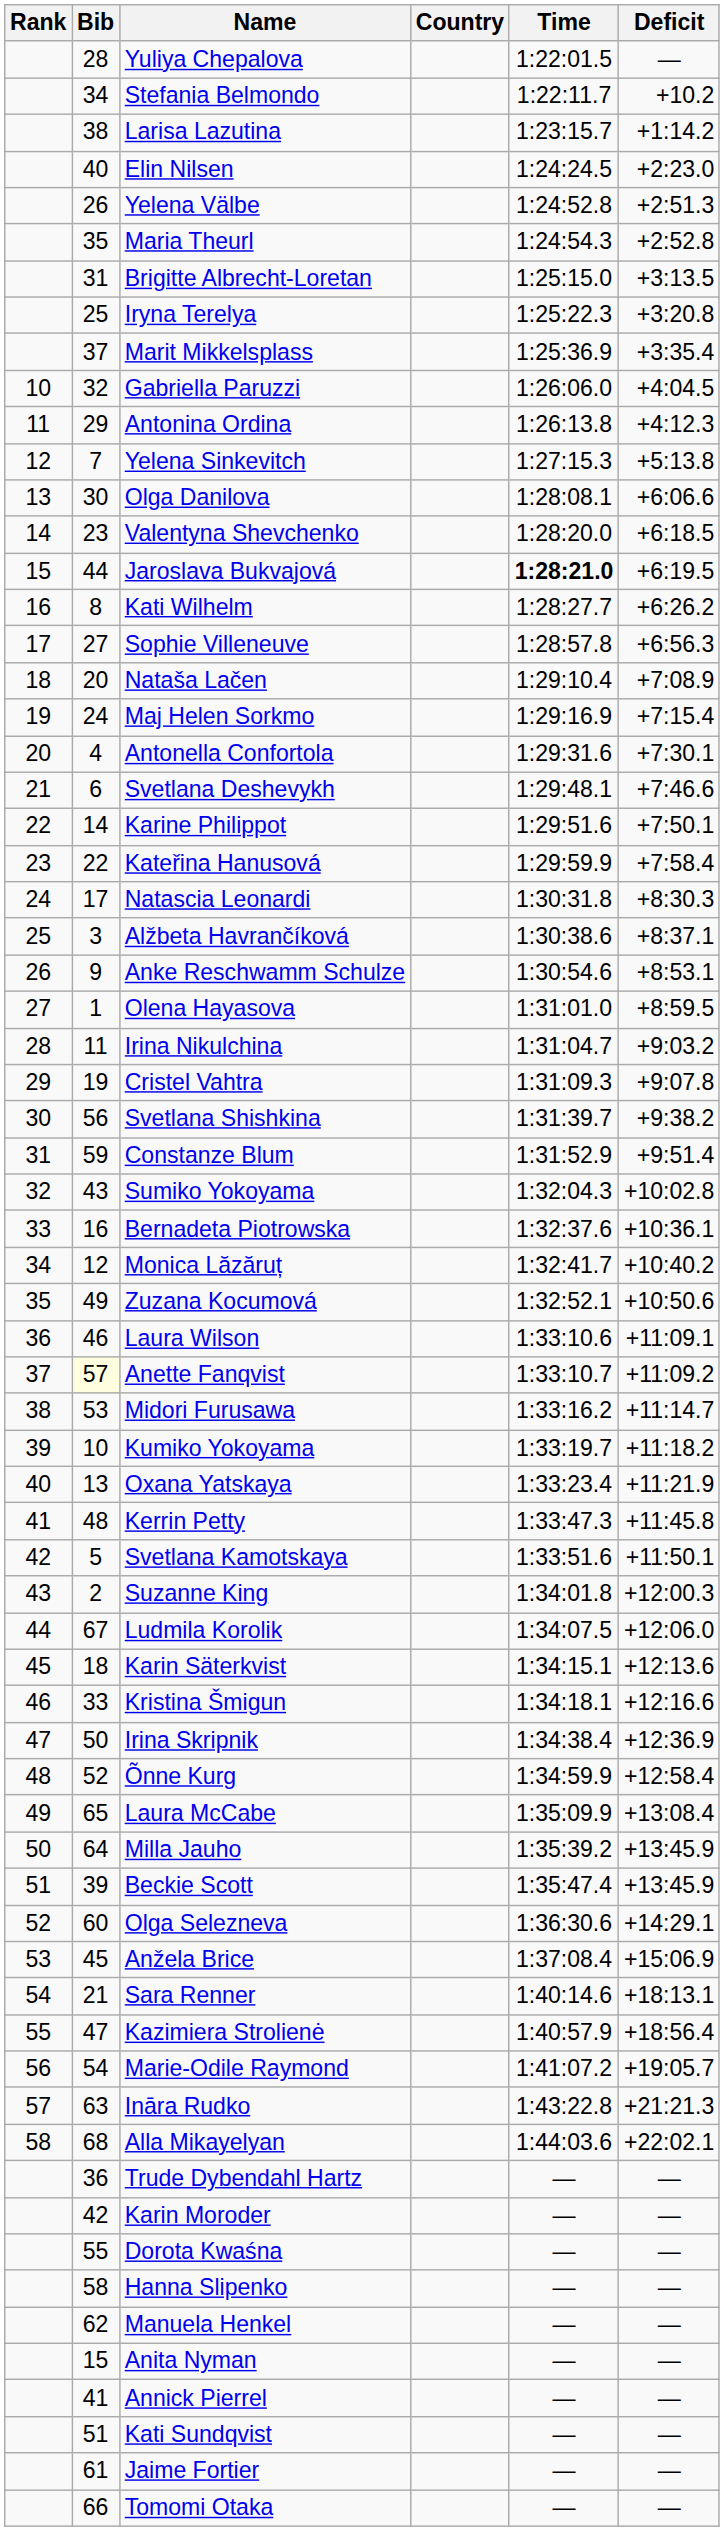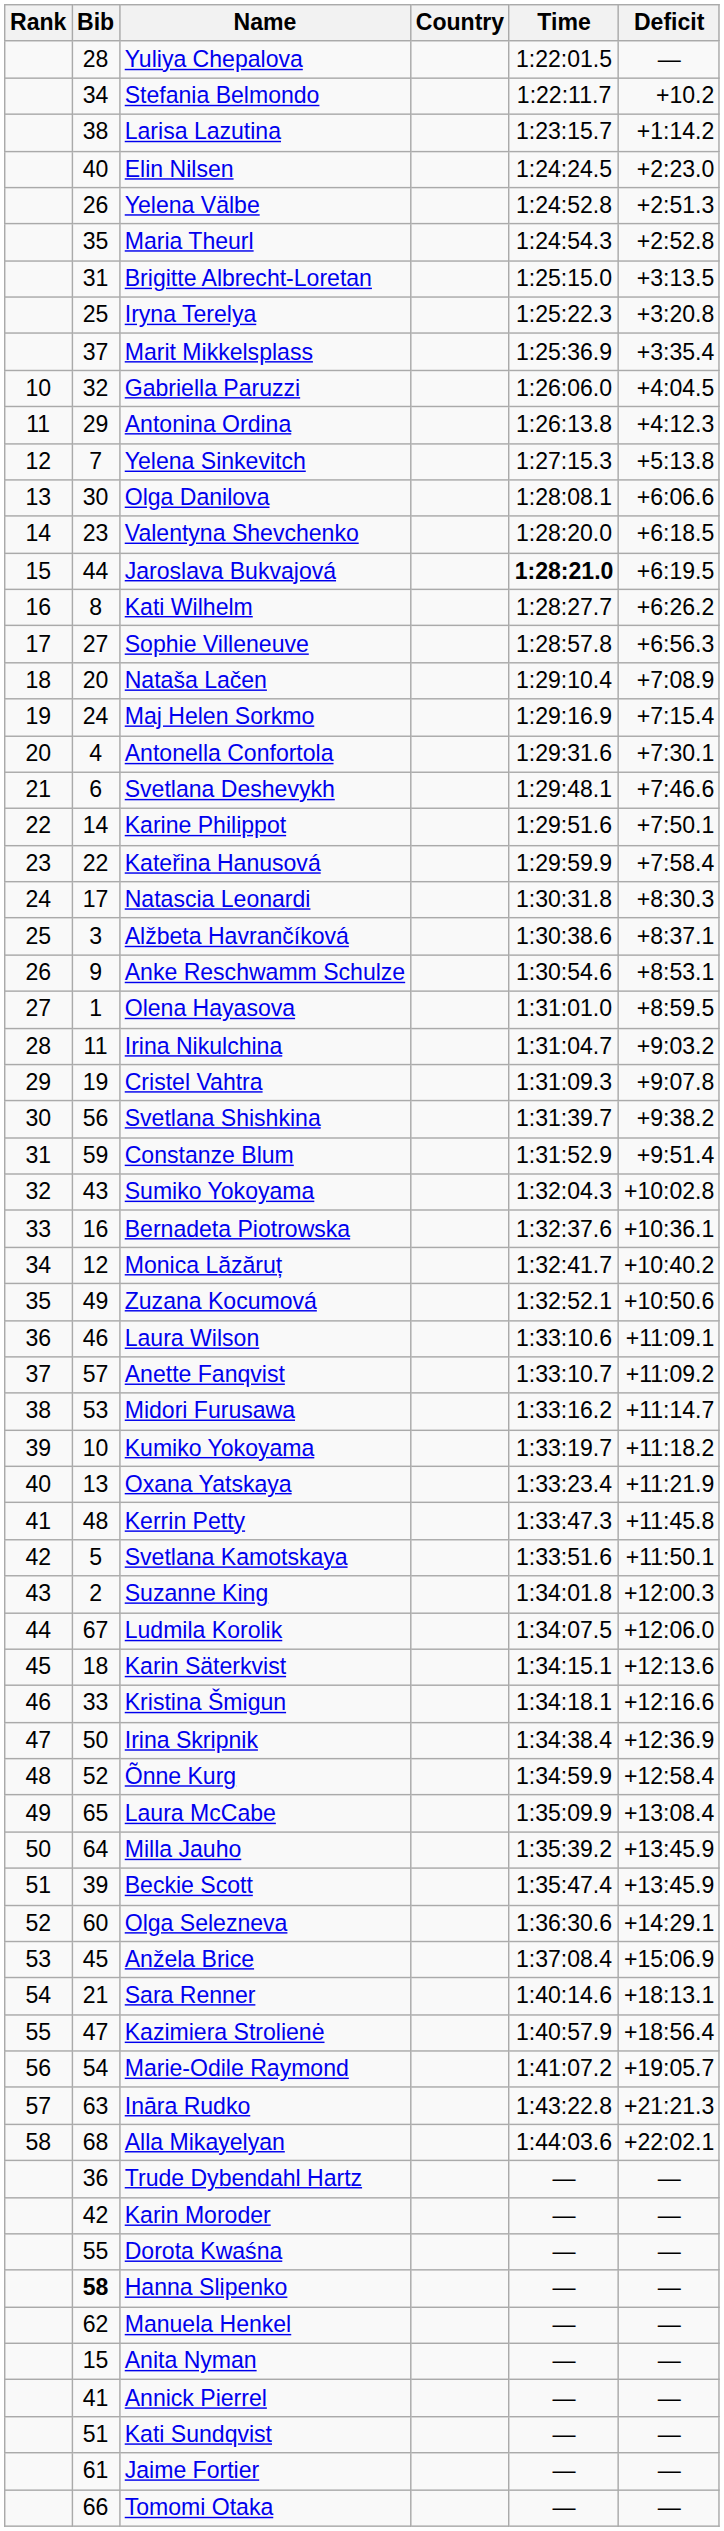(96, 1374) lightyellow background -> (96, 1374) no background
(96, 2288) normal -> (96, 2288) bold
